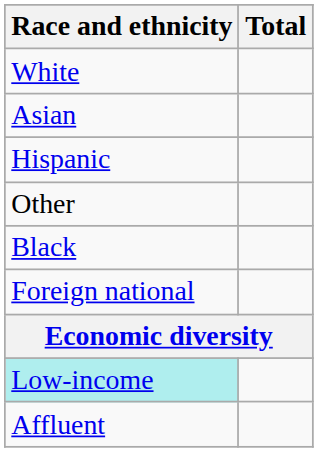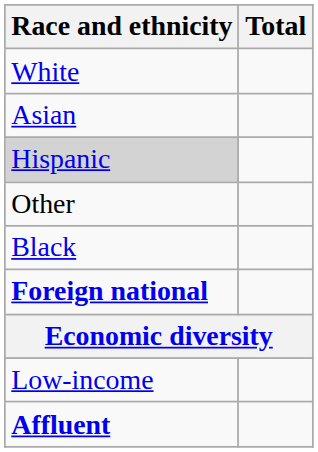(61, 159) no background -> (61, 159) lightgrey background
(103, 291) normal -> (110, 291) bold
(82, 379) paleturquoise background -> (82, 379) no background
(58, 423) normal -> (61, 423) bold
